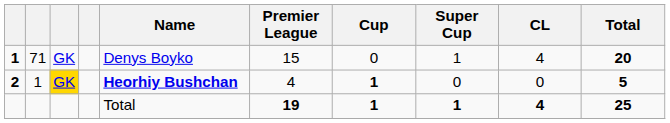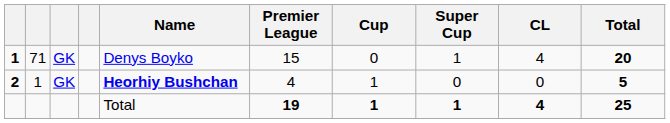(64, 81) gold background -> (64, 81) no background
(374, 81) bold -> (374, 81) normal
